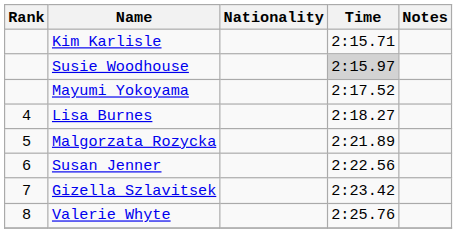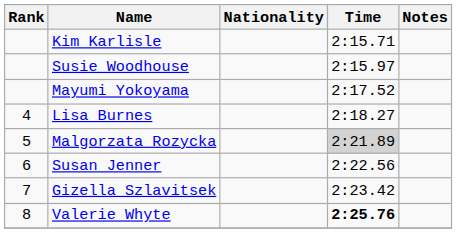(363, 67) lightgrey background -> (363, 67) no background
(363, 141) no background -> (363, 141) lightgrey background
(363, 215) normal -> (363, 215) bold
